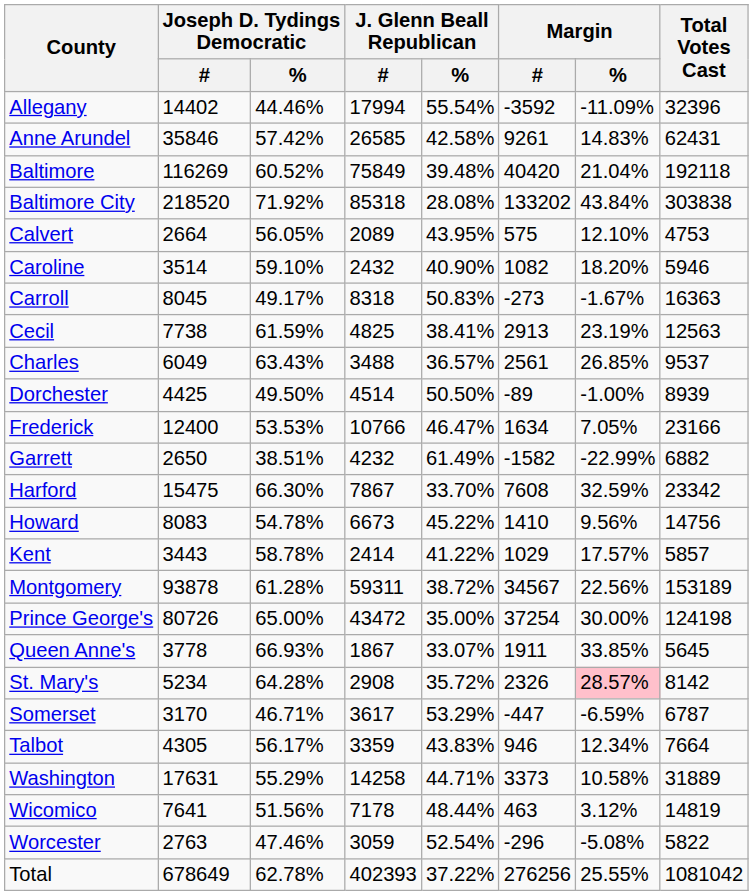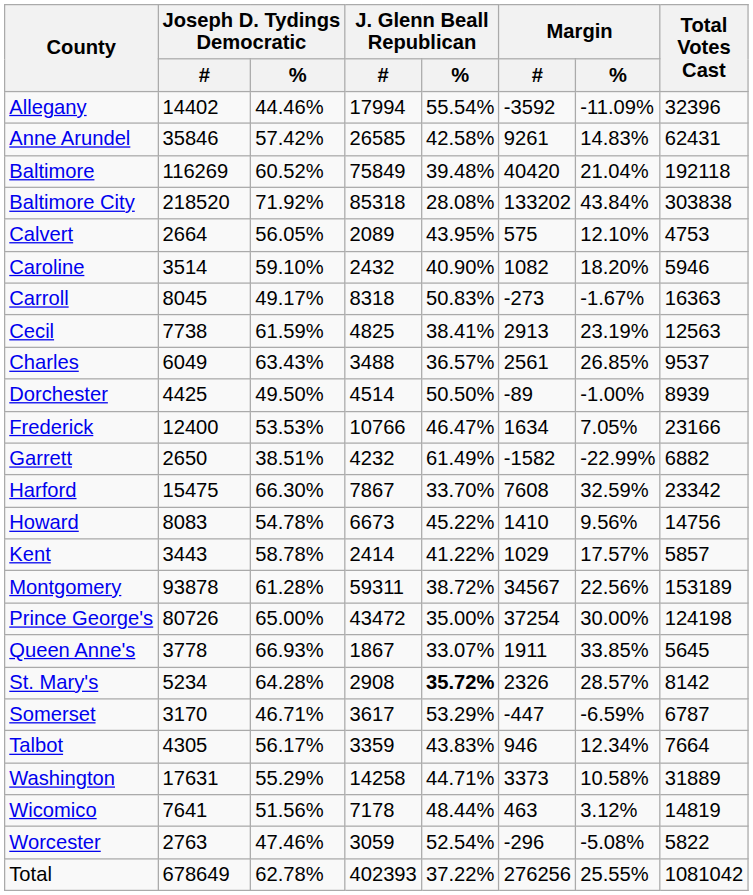(460, 682) normal -> (460, 682) bold
(614, 682) pink background -> (614, 682) no background
